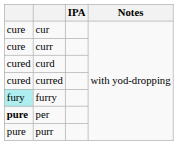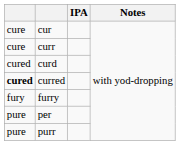(19, 81) normal -> (20, 81) bold
(16, 98) paleturquoise background -> (16, 98) no background
(17, 115) bold -> (16, 115) normal
